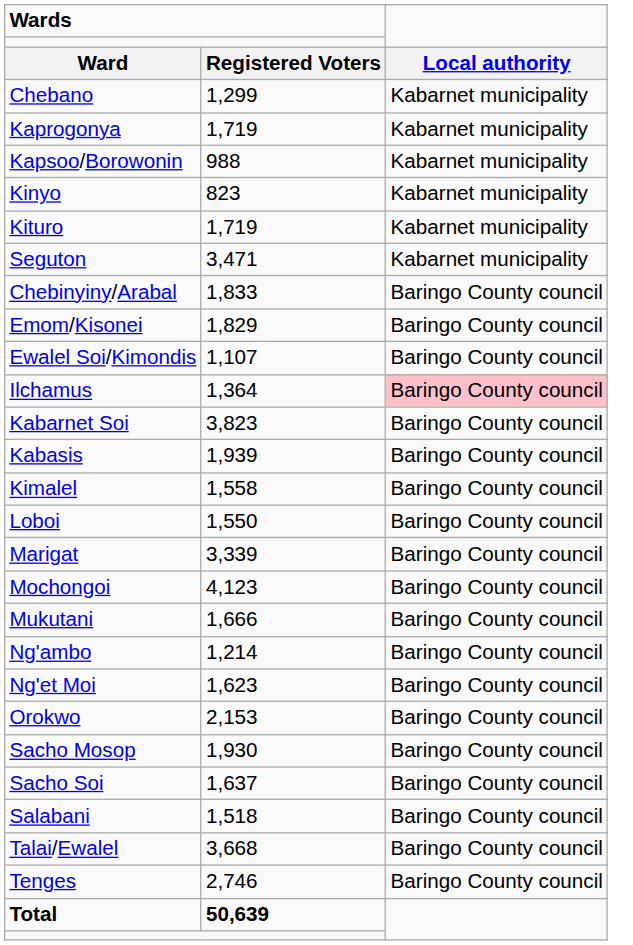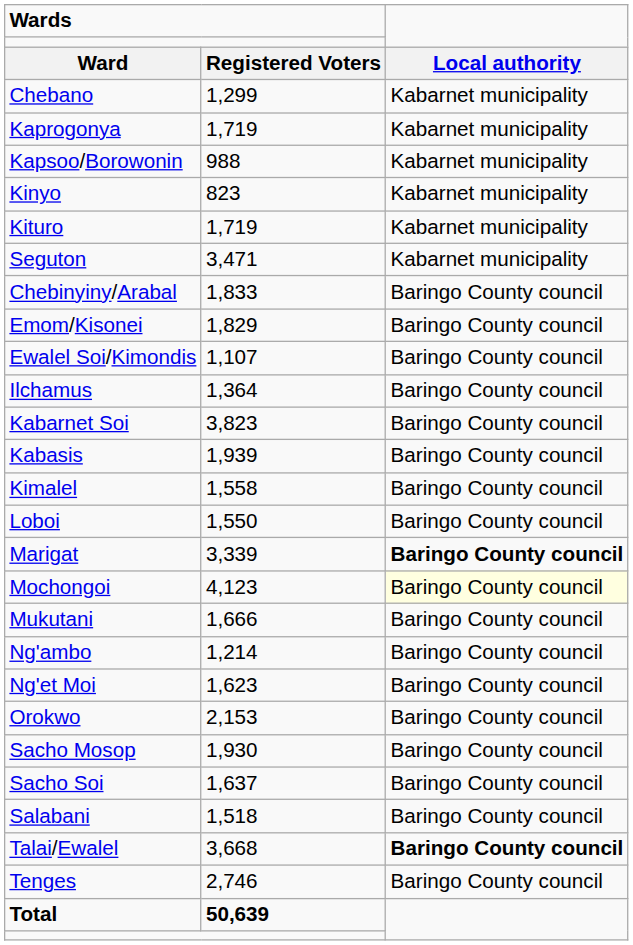(497, 390) pink background -> (497, 390) no background
(497, 554) normal -> (507, 554) bold
(497, 586) no background -> (497, 586) lightyellow background
(497, 848) normal -> (507, 848) bold
